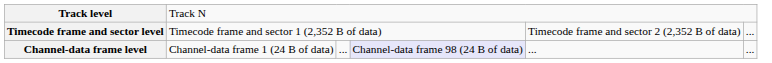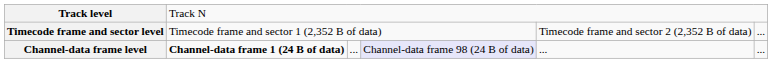(251, 49) normal -> (257, 49) bold
